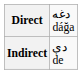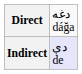(60, 53) no background -> (60, 53) lavender background
